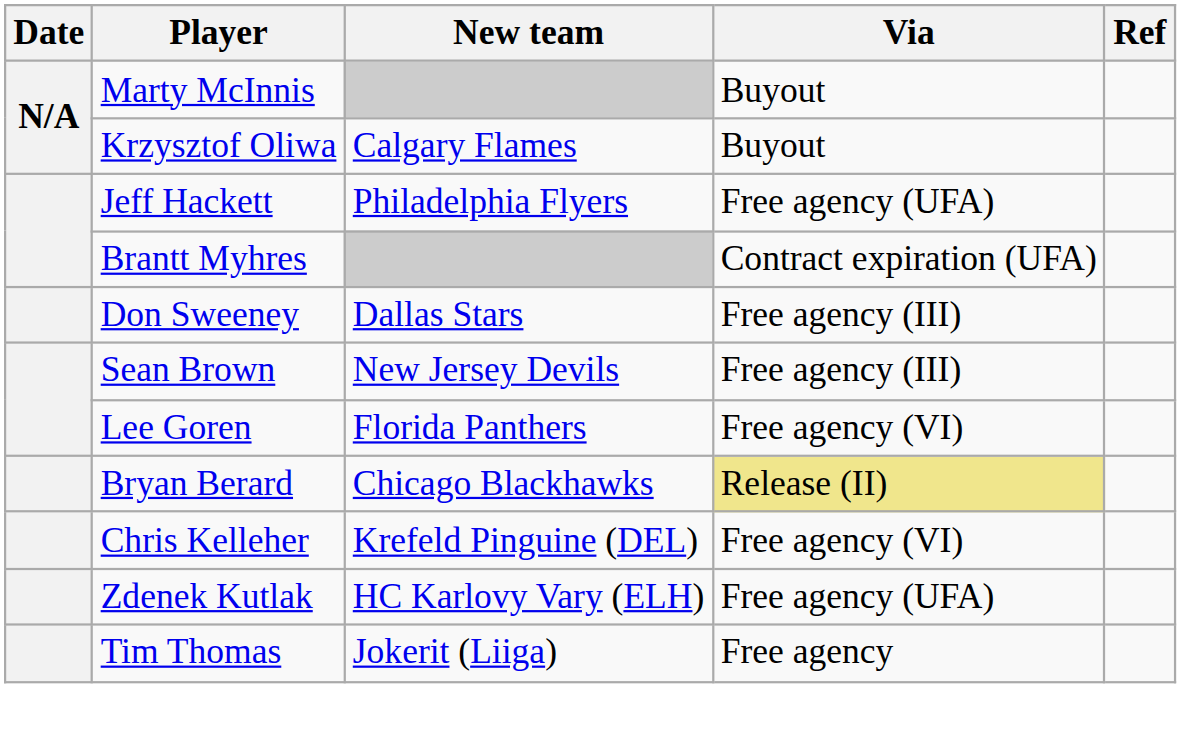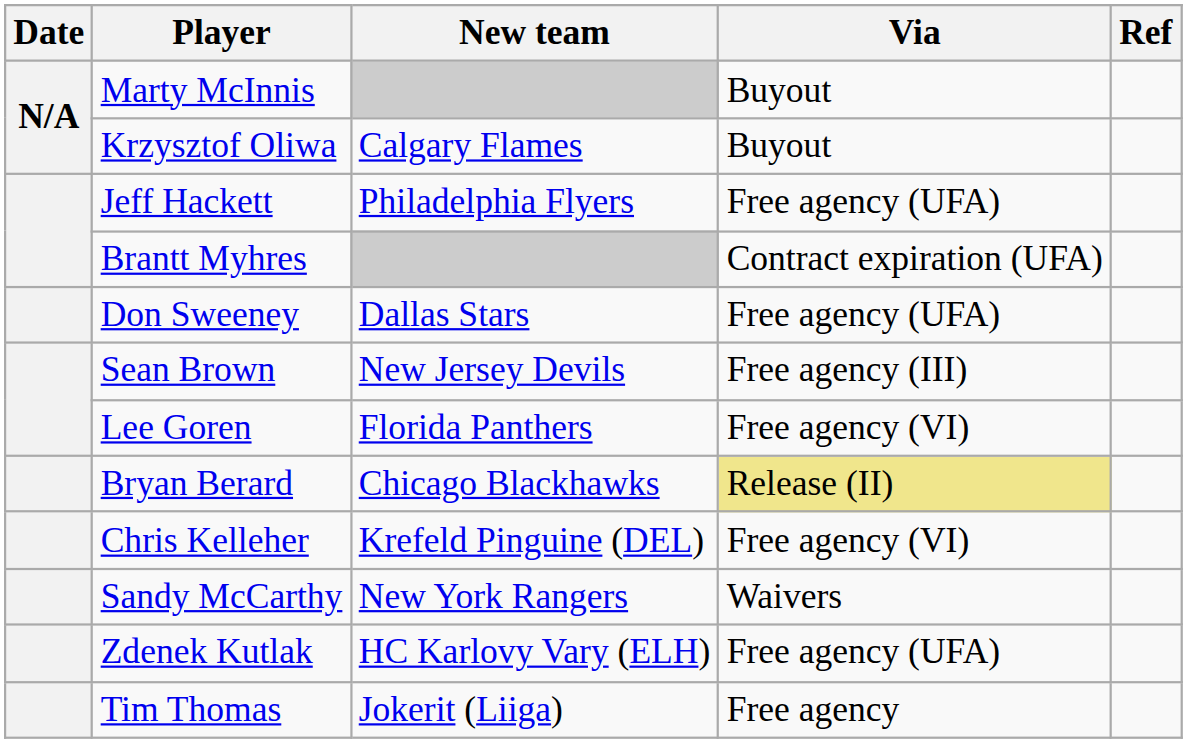(841, 314) Free agency (III) -> (863, 314) Free agency (UFA)
+ row: (222, 595)
